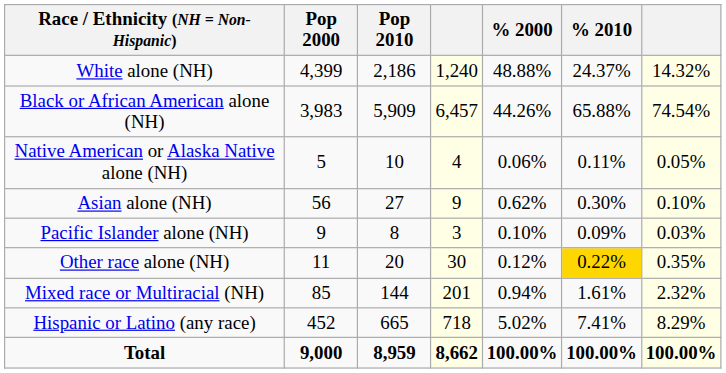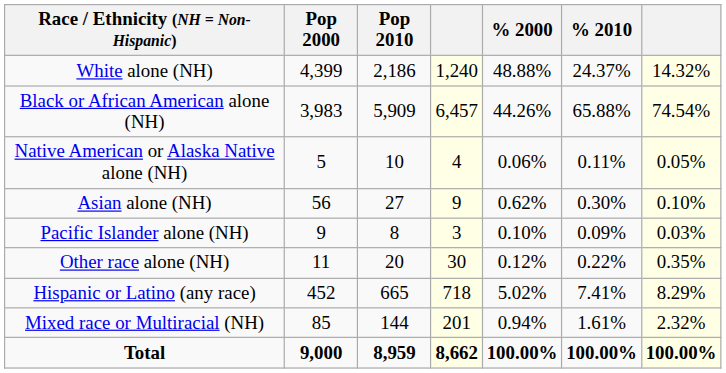(602, 262) gold background -> (602, 262) no background
rows swapped: (145, 292) <-> (145, 322)
